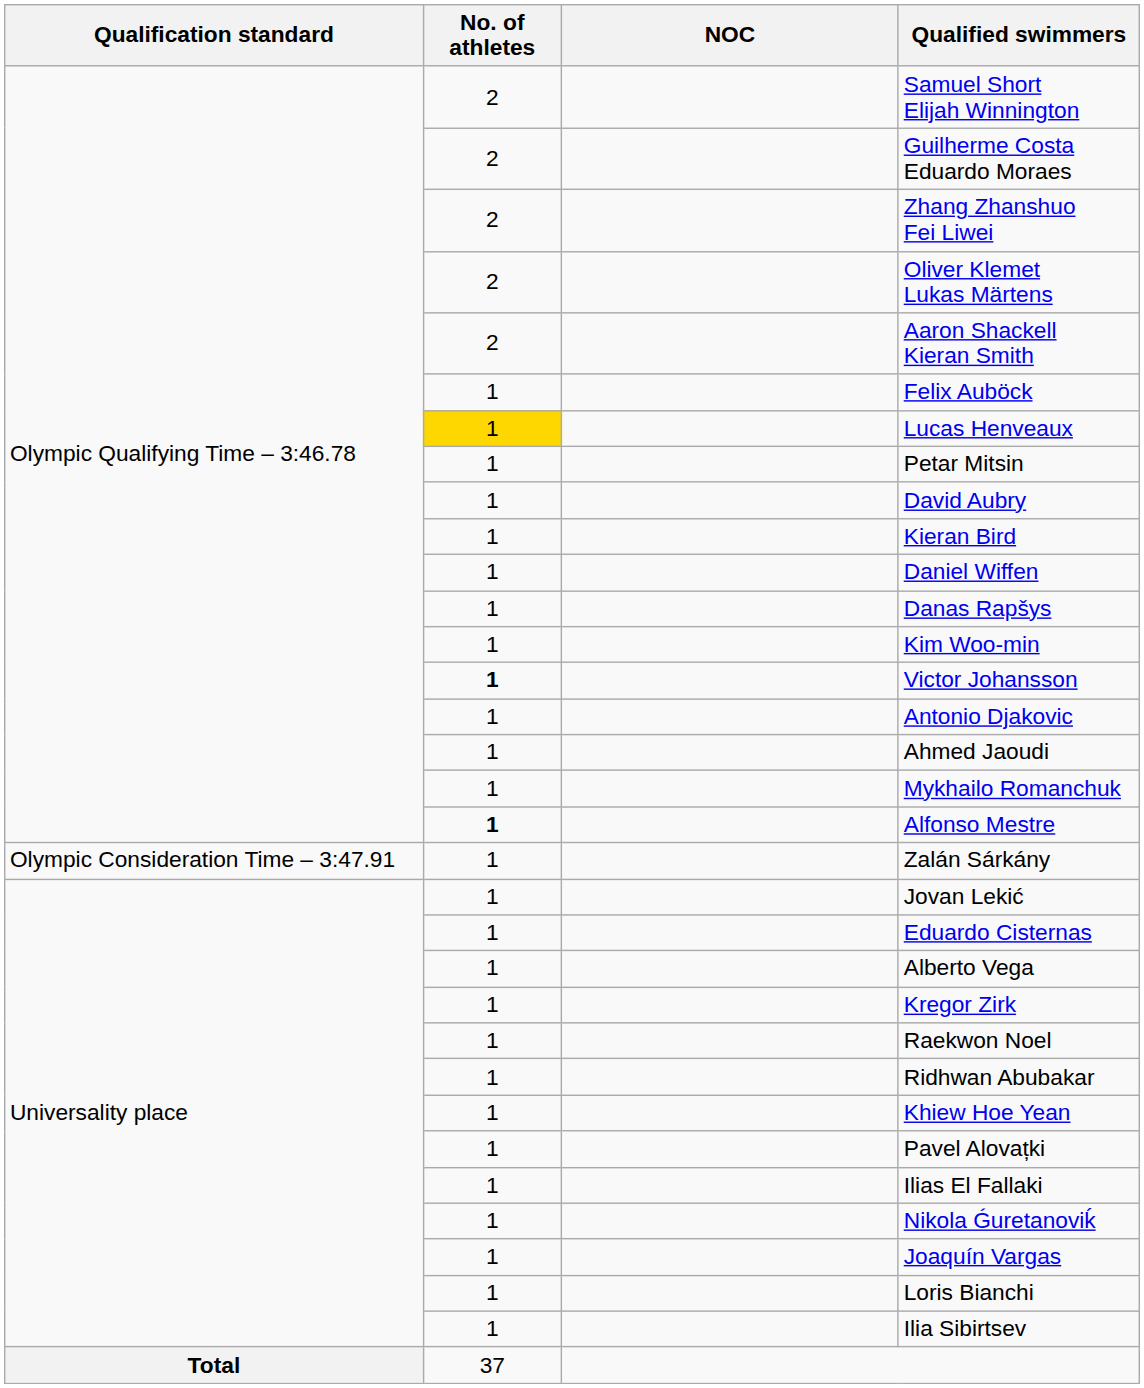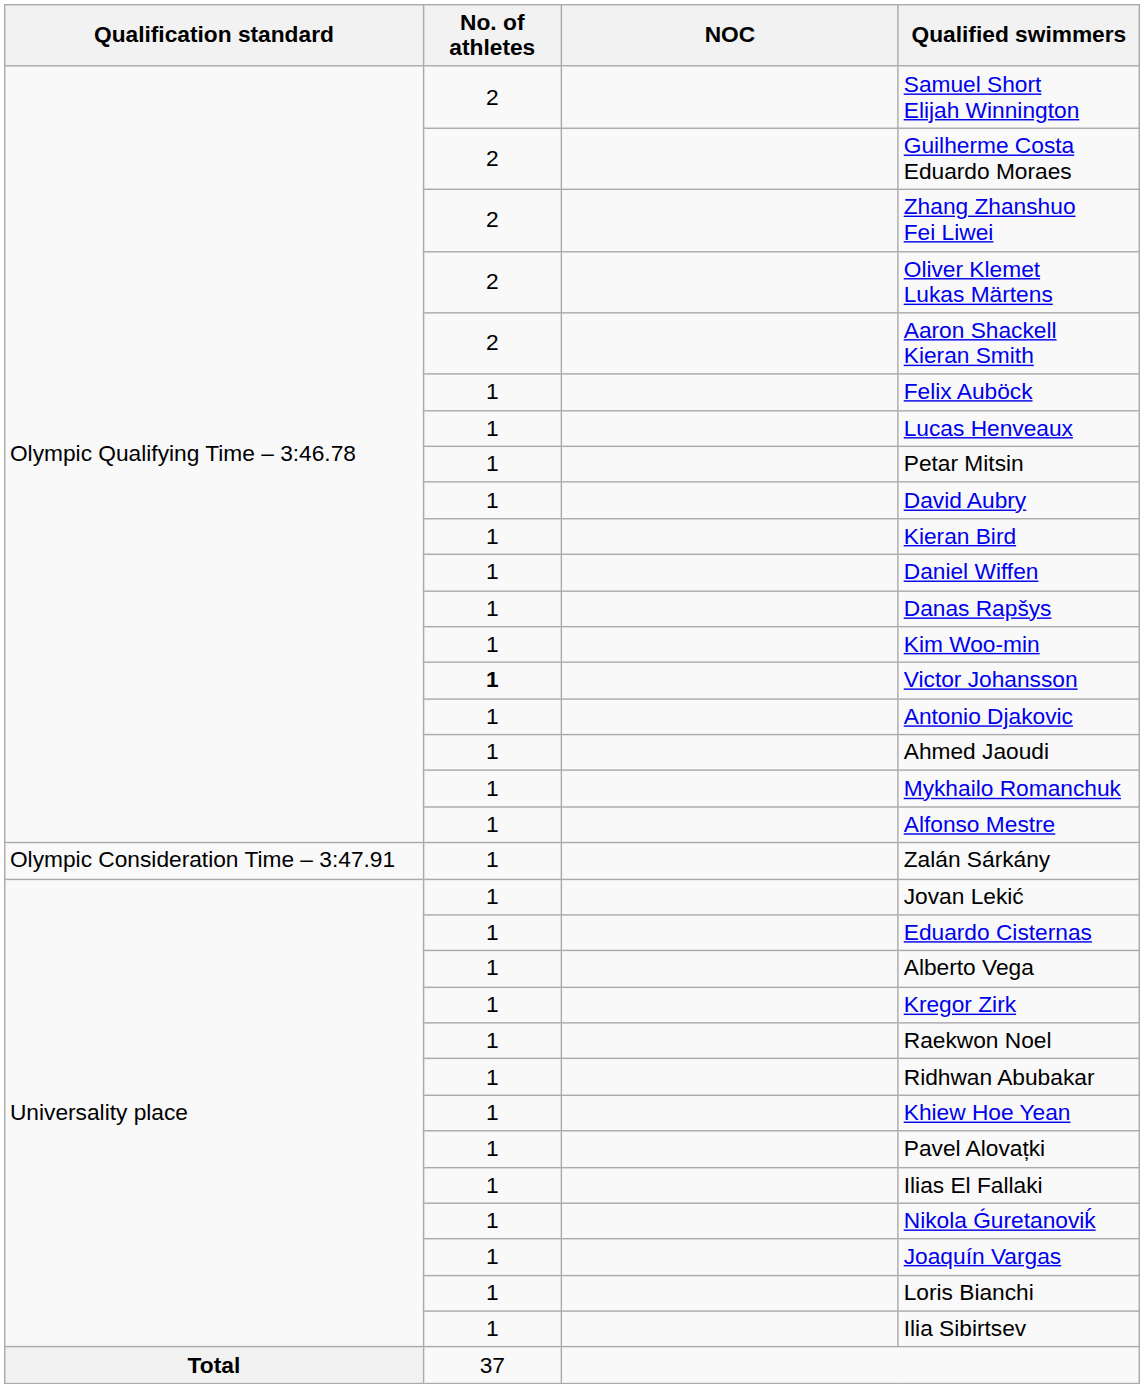(492, 428) gold background -> (492, 428) no background
(492, 824) bold -> (492, 824) normal
